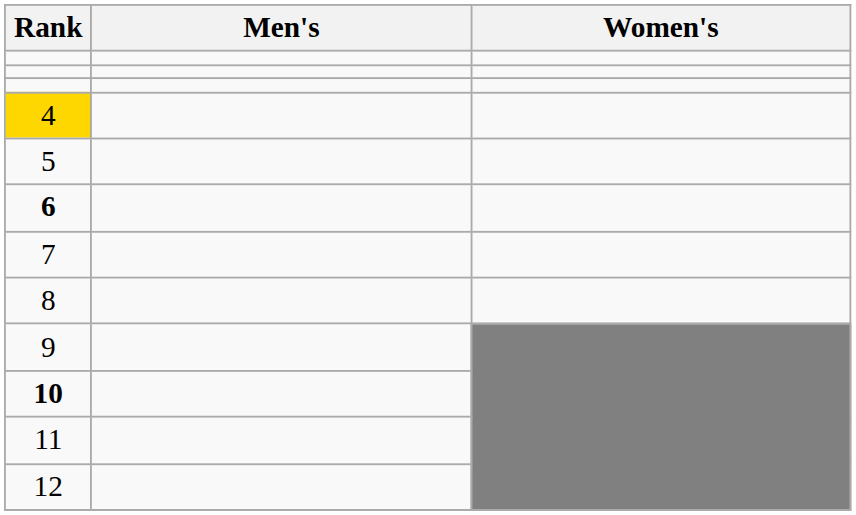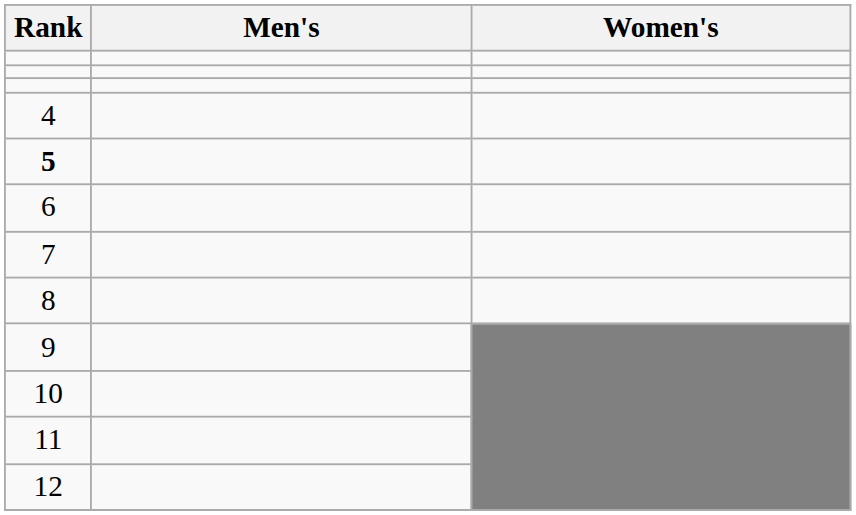(48, 114) gold background -> (48, 114) no background
(48, 161) normal -> (48, 161) bold
(48, 207) bold -> (48, 207) normal
(48, 393) bold -> (48, 393) normal
